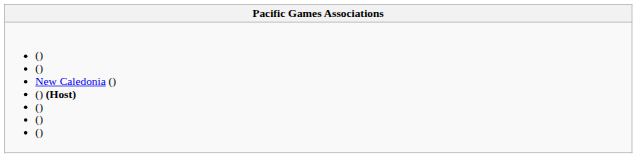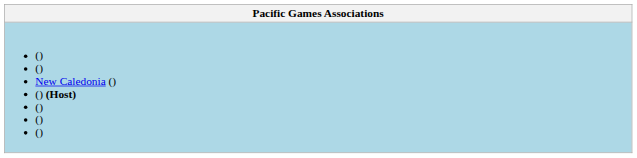(318, 94) no background -> (318, 94) lightblue background
